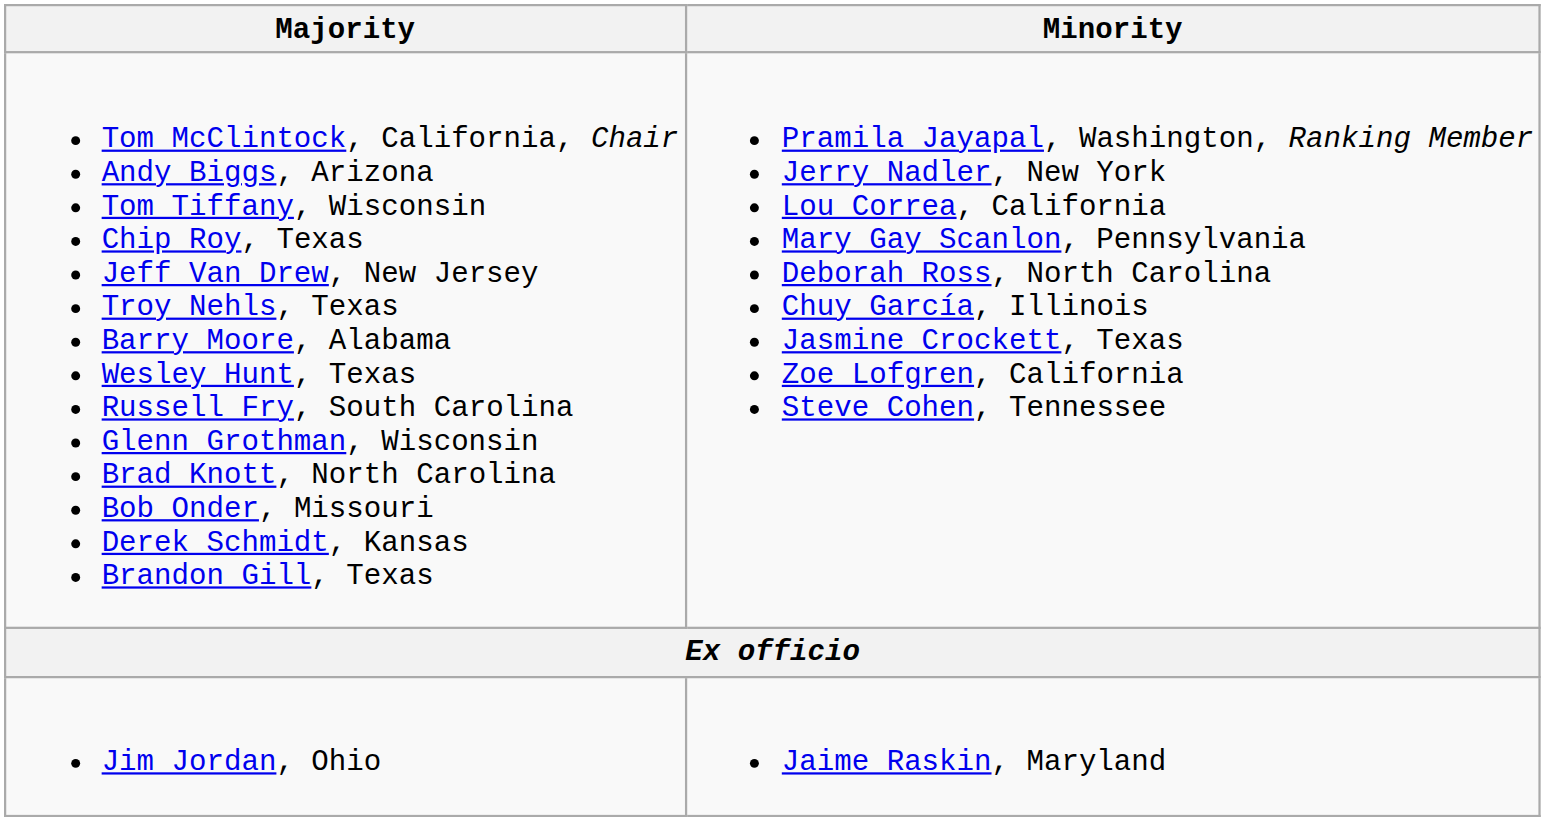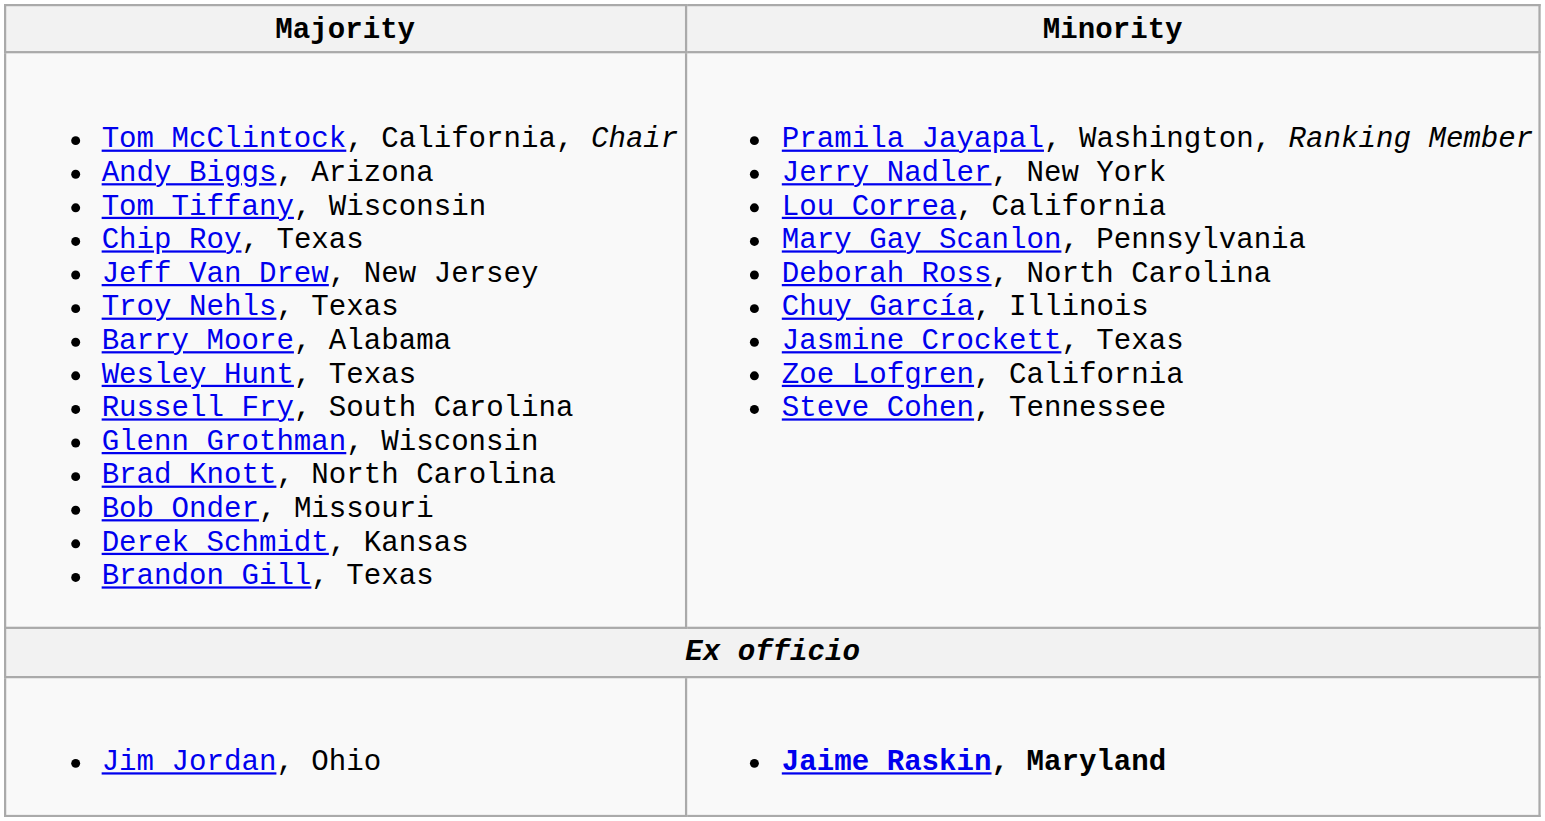(1113, 763) normal -> (1113, 763) bold
